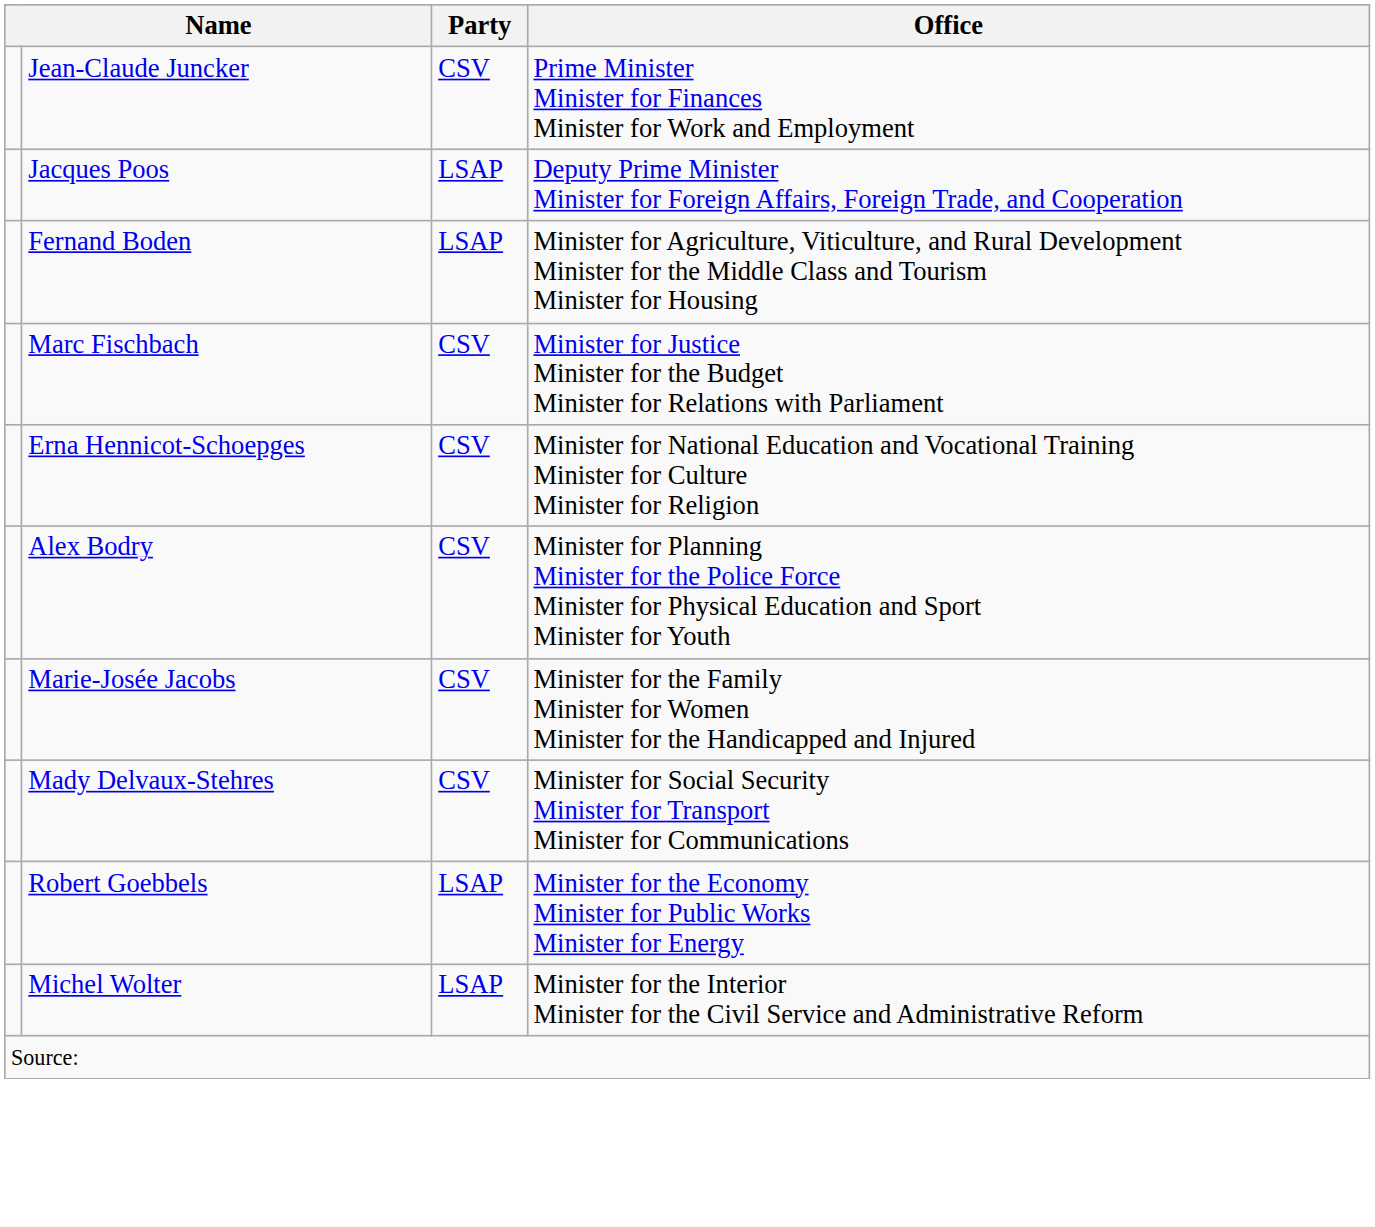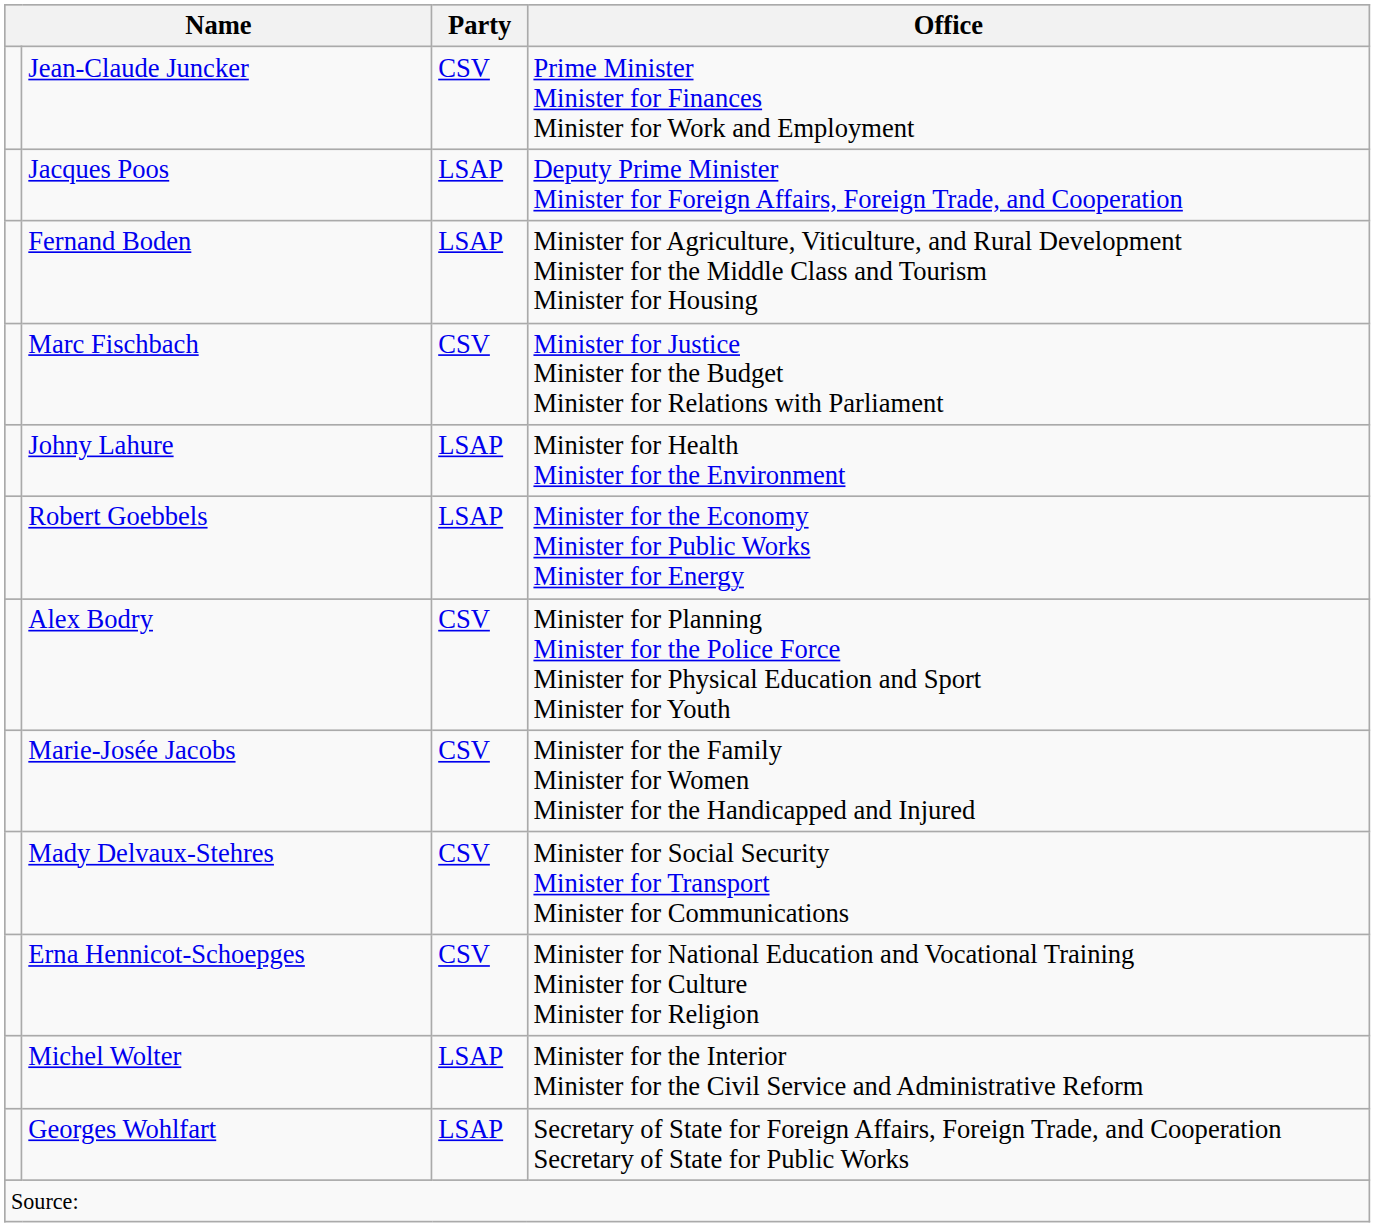+ row: (101, 445)
rows swapped: (118, 882) <-> (167, 445)
+ row: (122, 1128)
